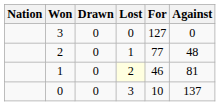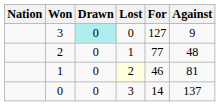(96, 33) no background -> (96, 33) paleturquoise background
(192, 33) 0 -> (192, 33) 9
(157, 91) 10 -> (157, 91) 14
